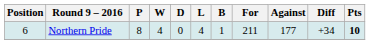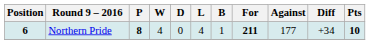(25, 30) normal -> (25, 30) bold
(139, 30) normal -> (139, 30) bold
(250, 30) normal -> (250, 30) bold
